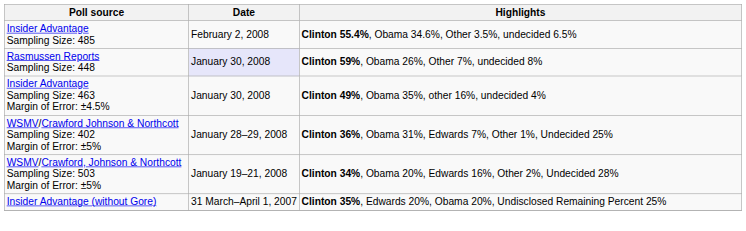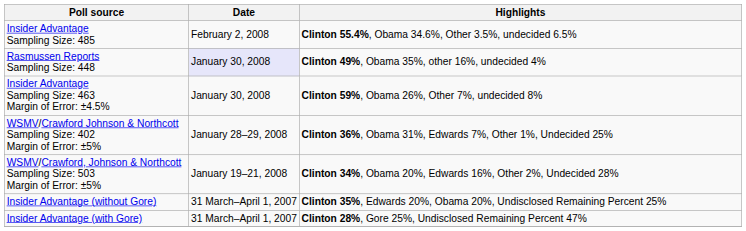(422, 62) Clinton 59%, Obama 26%, Other 7%, undecided 8% -> (424, 62) Clinton 49%, Obama 35%, other 16%, undecided 4%
(424, 95) Clinton 49%, Obama 35%, other 16%, undecided 4% -> (422, 95) Clinton 59%, Obama 26%, Other 7%, undecided 8%
+ row: (74, 218)
